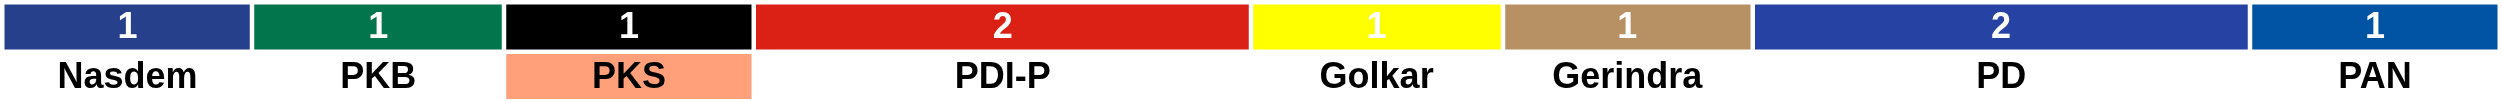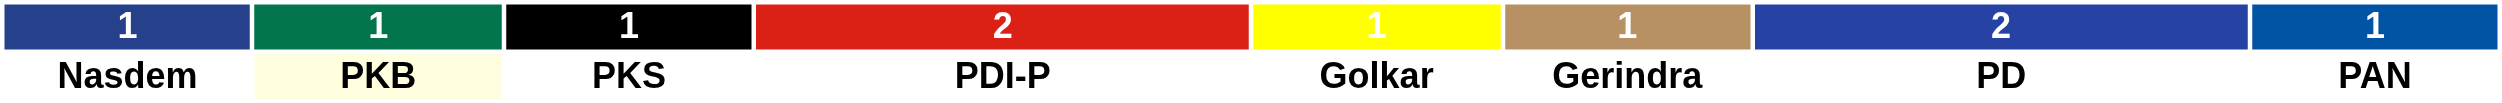(378, 75) no background -> (378, 75) lightyellow background
(629, 75) lightsalmon background -> (629, 75) no background
